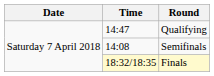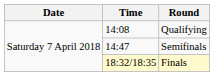(117, 29) 14:47 -> (117, 29) 14:08
(117, 46) 14:08 -> (117, 46) 14:47
